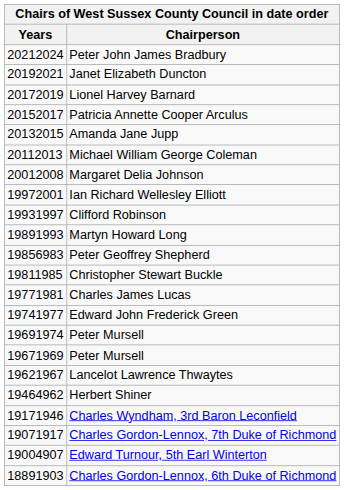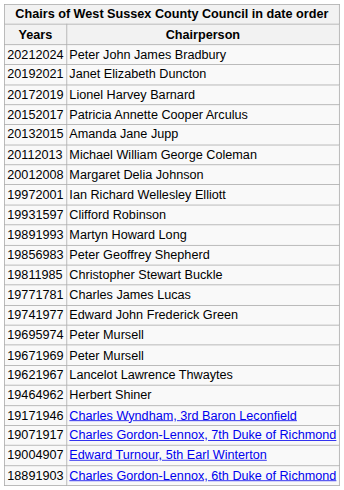(35, 214) 19931997 -> (35, 214) 19931597
(35, 295) 19771981 -> (35, 295) 19771781
(35, 335) 19691974 -> (35, 335) 19695974
